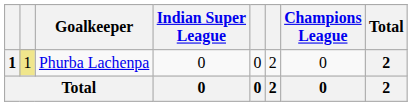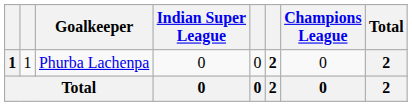(28, 62) khaki background -> (28, 62) no background
(273, 62) normal -> (273, 62) bold
